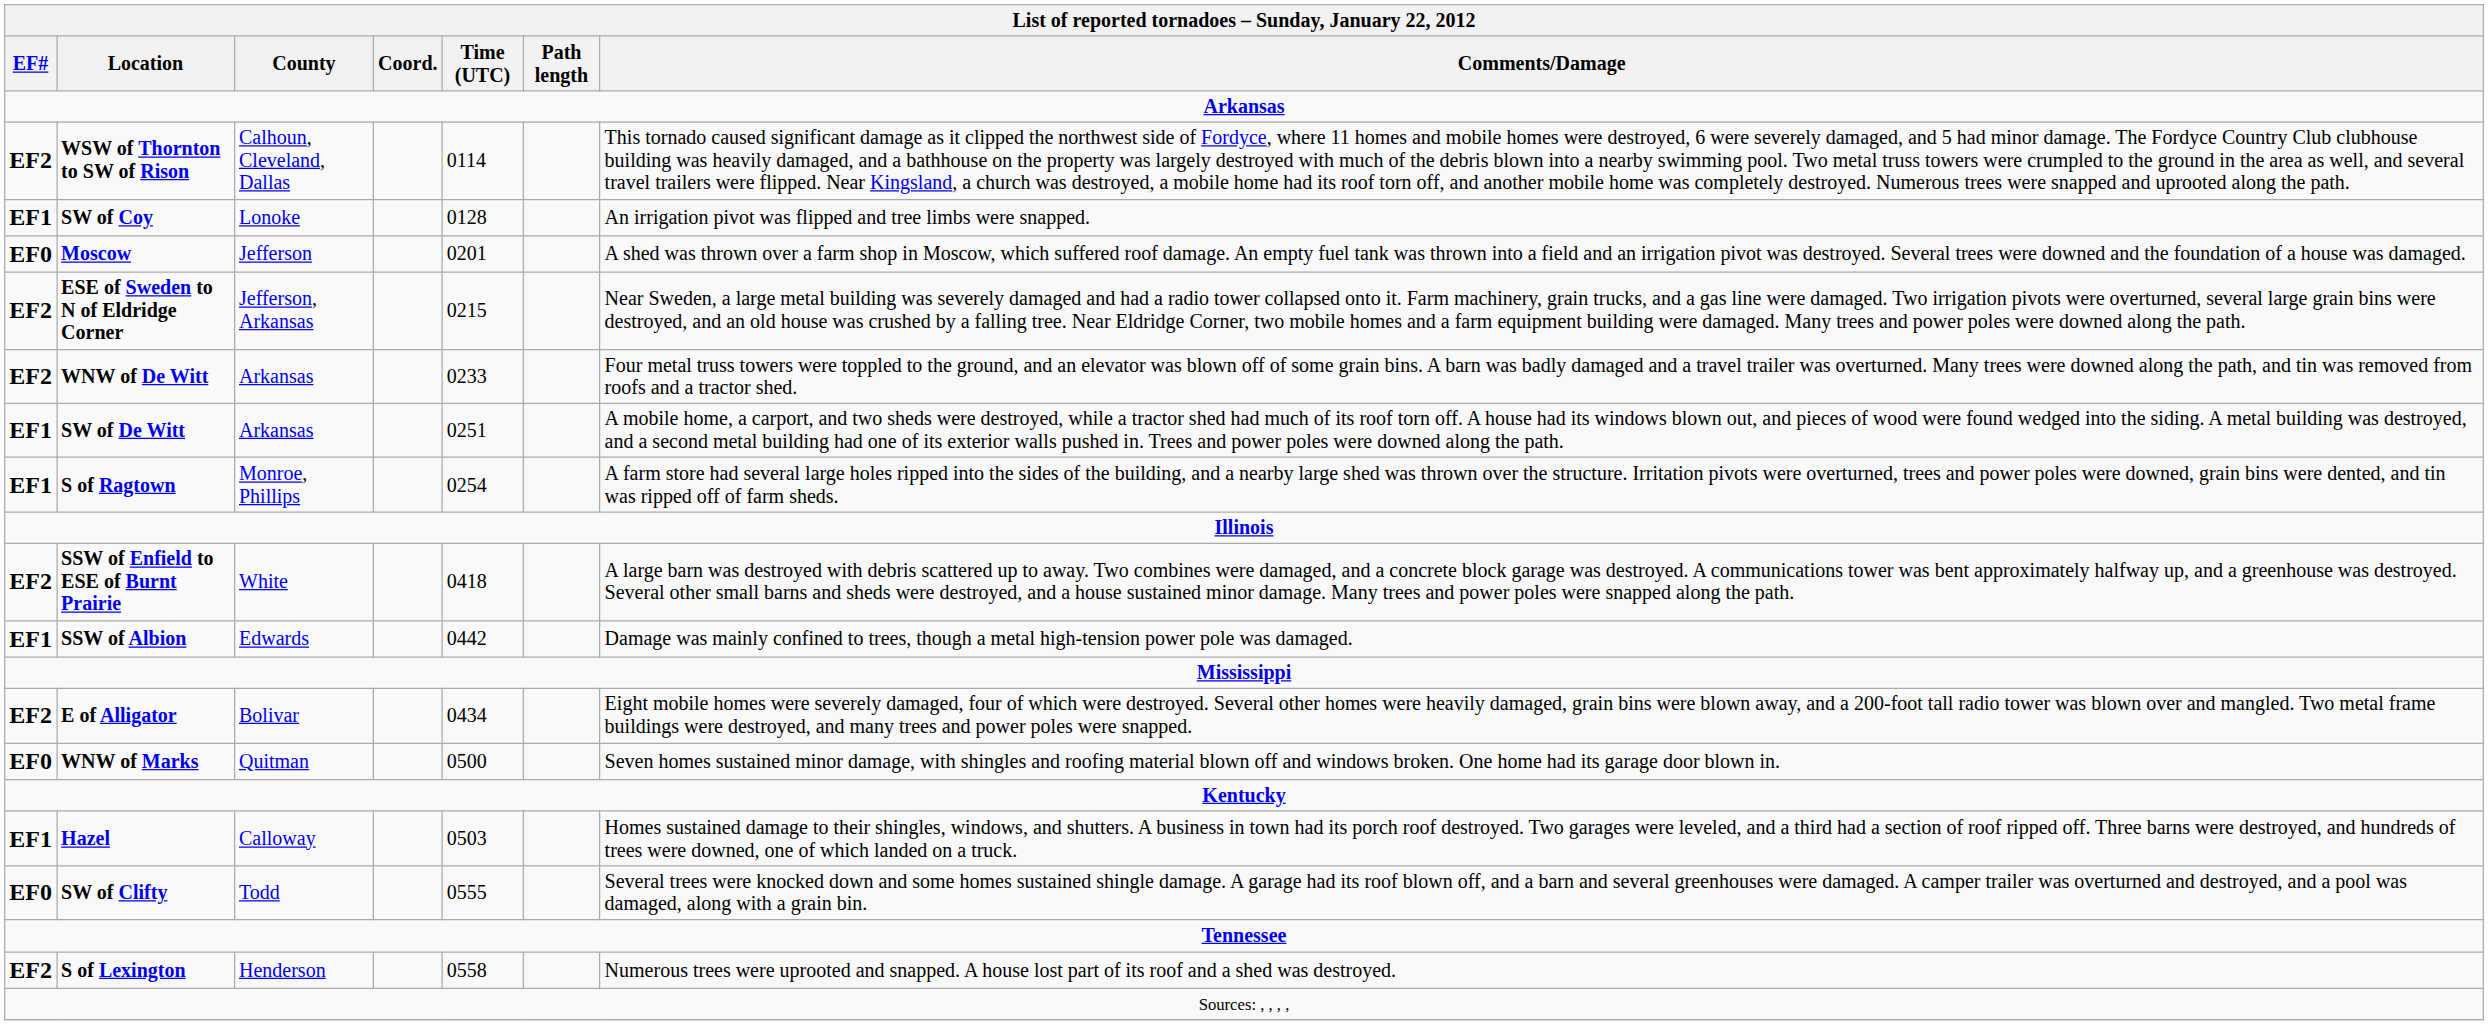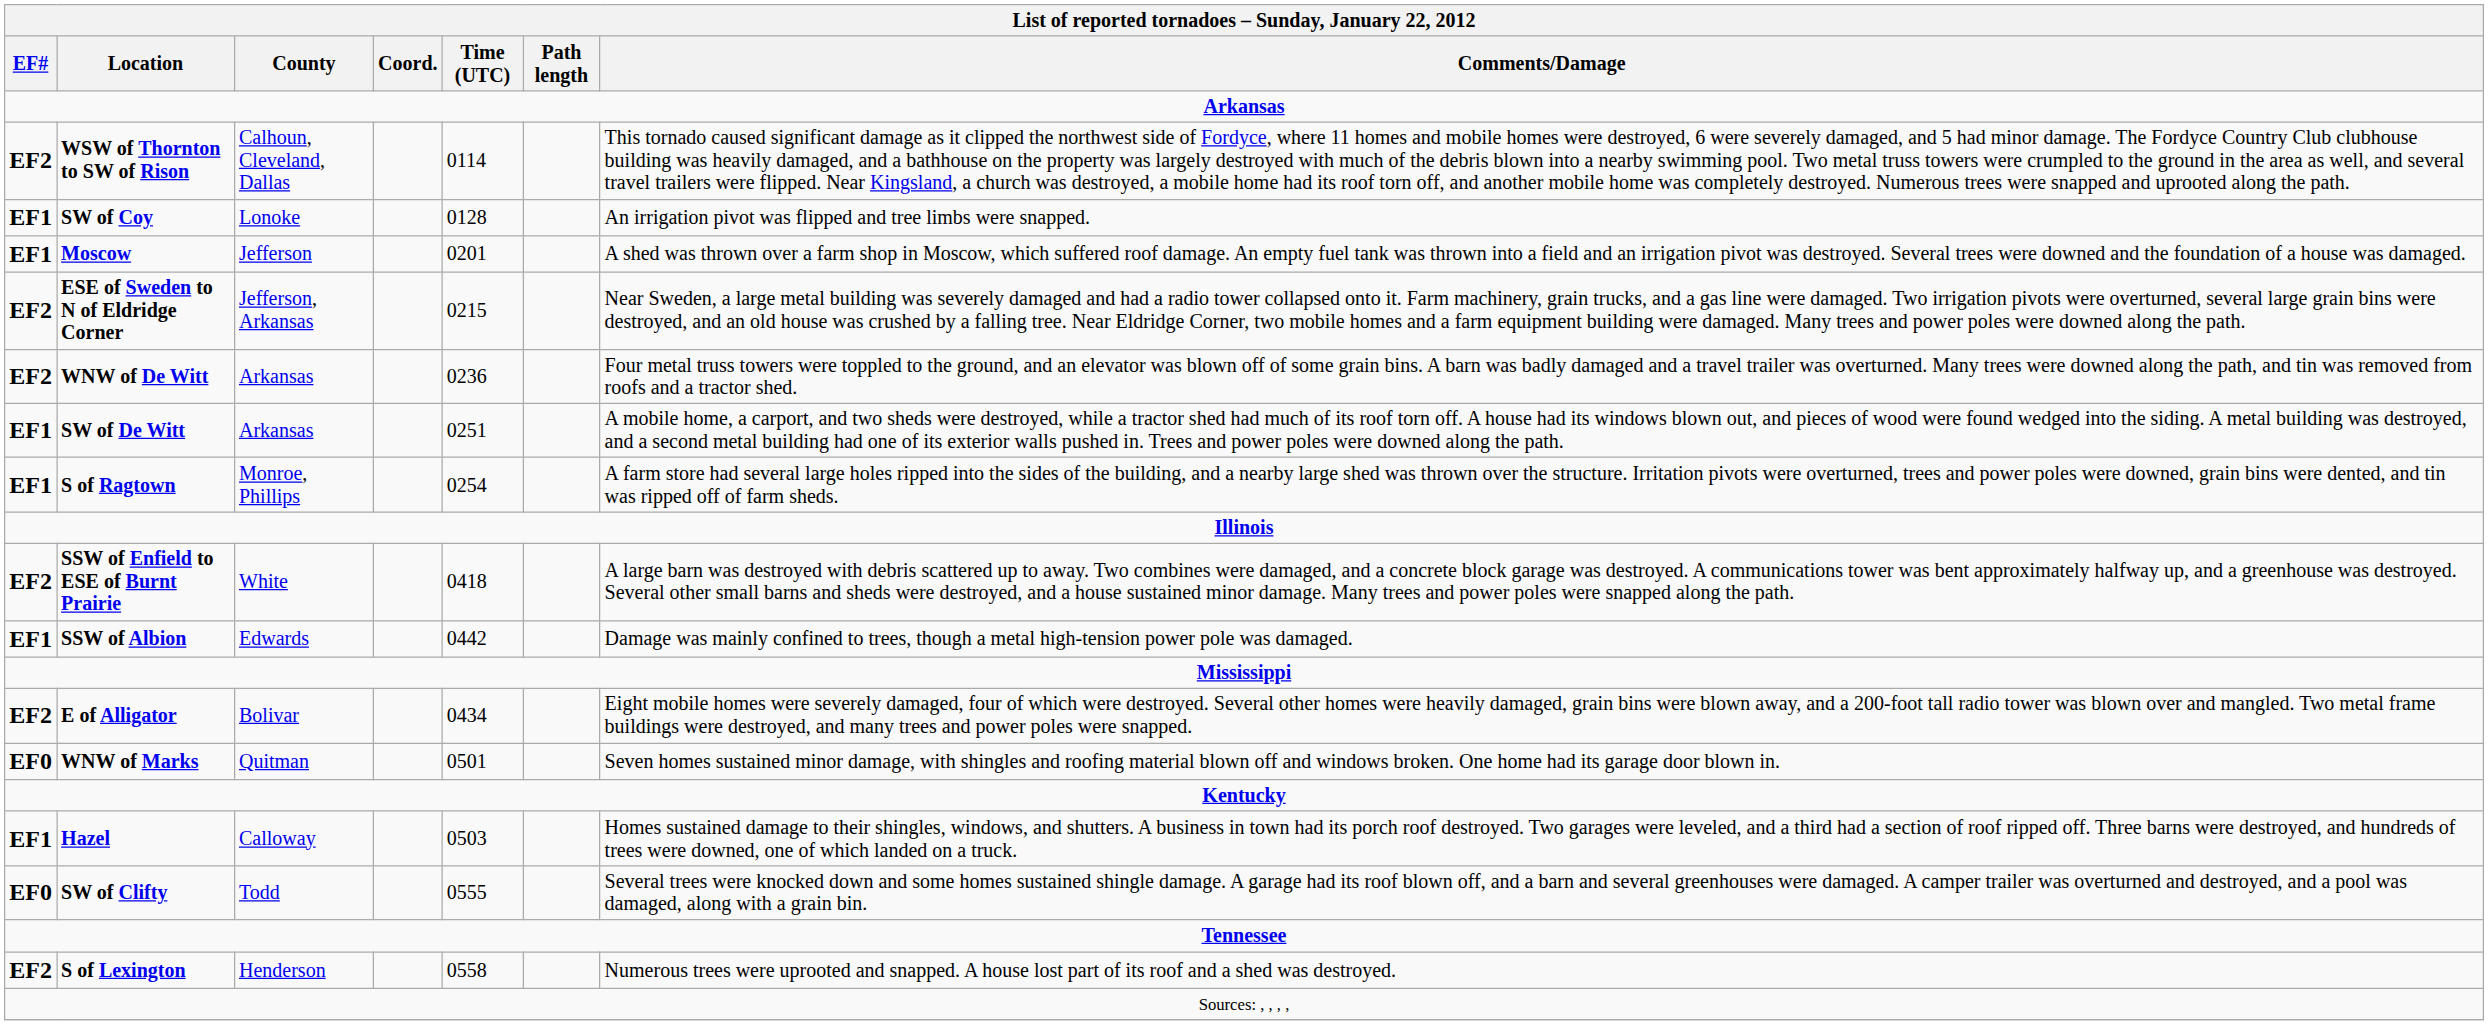(31, 253) EF0 -> (31, 253) EF1
(467, 376) 0233 -> (467, 376) 0236
(467, 761) 0500 -> (467, 761) 0501
